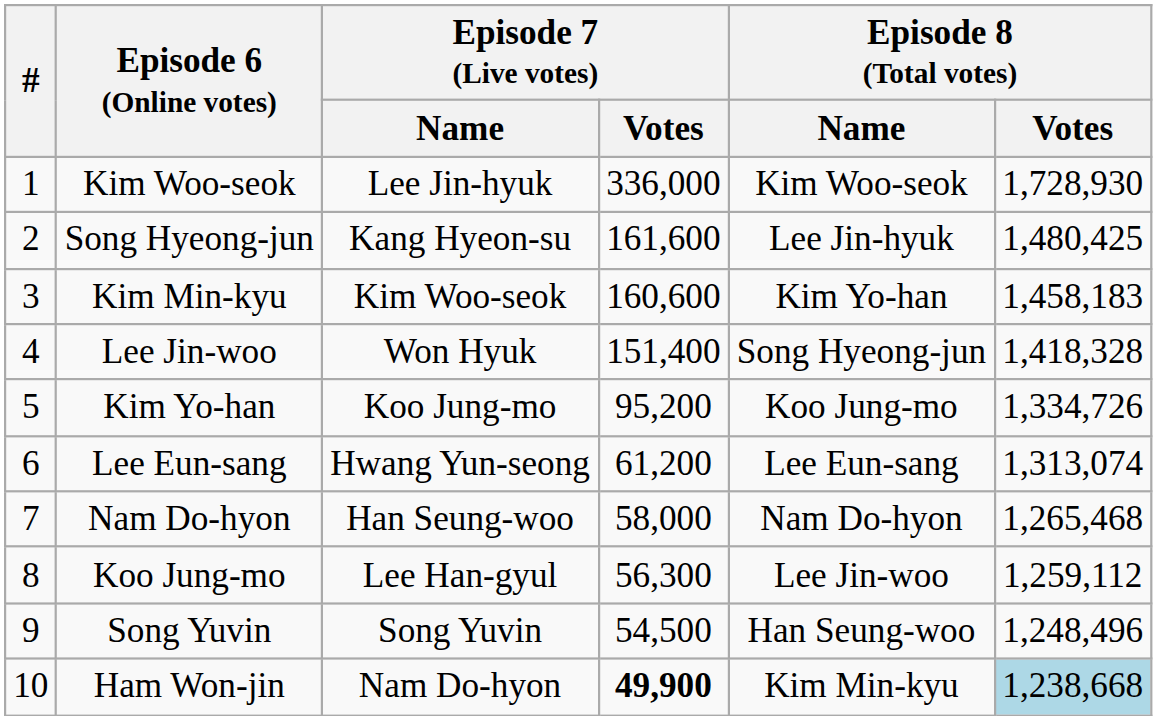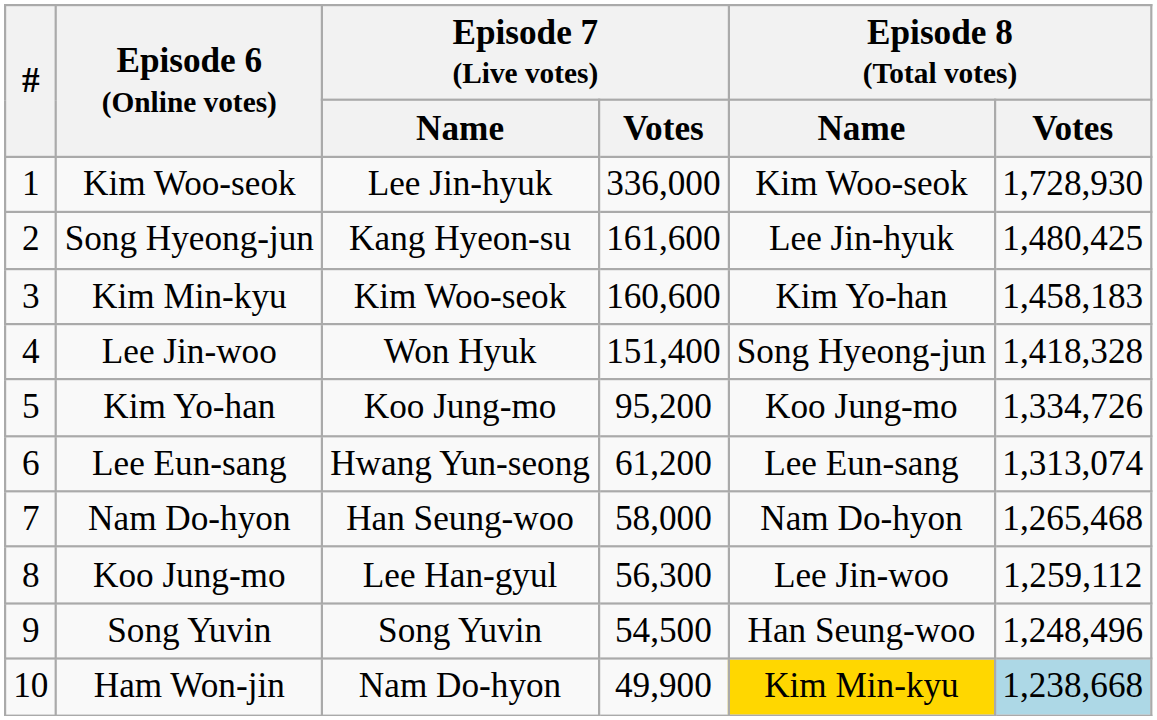(663, 686) bold -> (663, 686) normal
(861, 686) no background -> (861, 686) gold background
